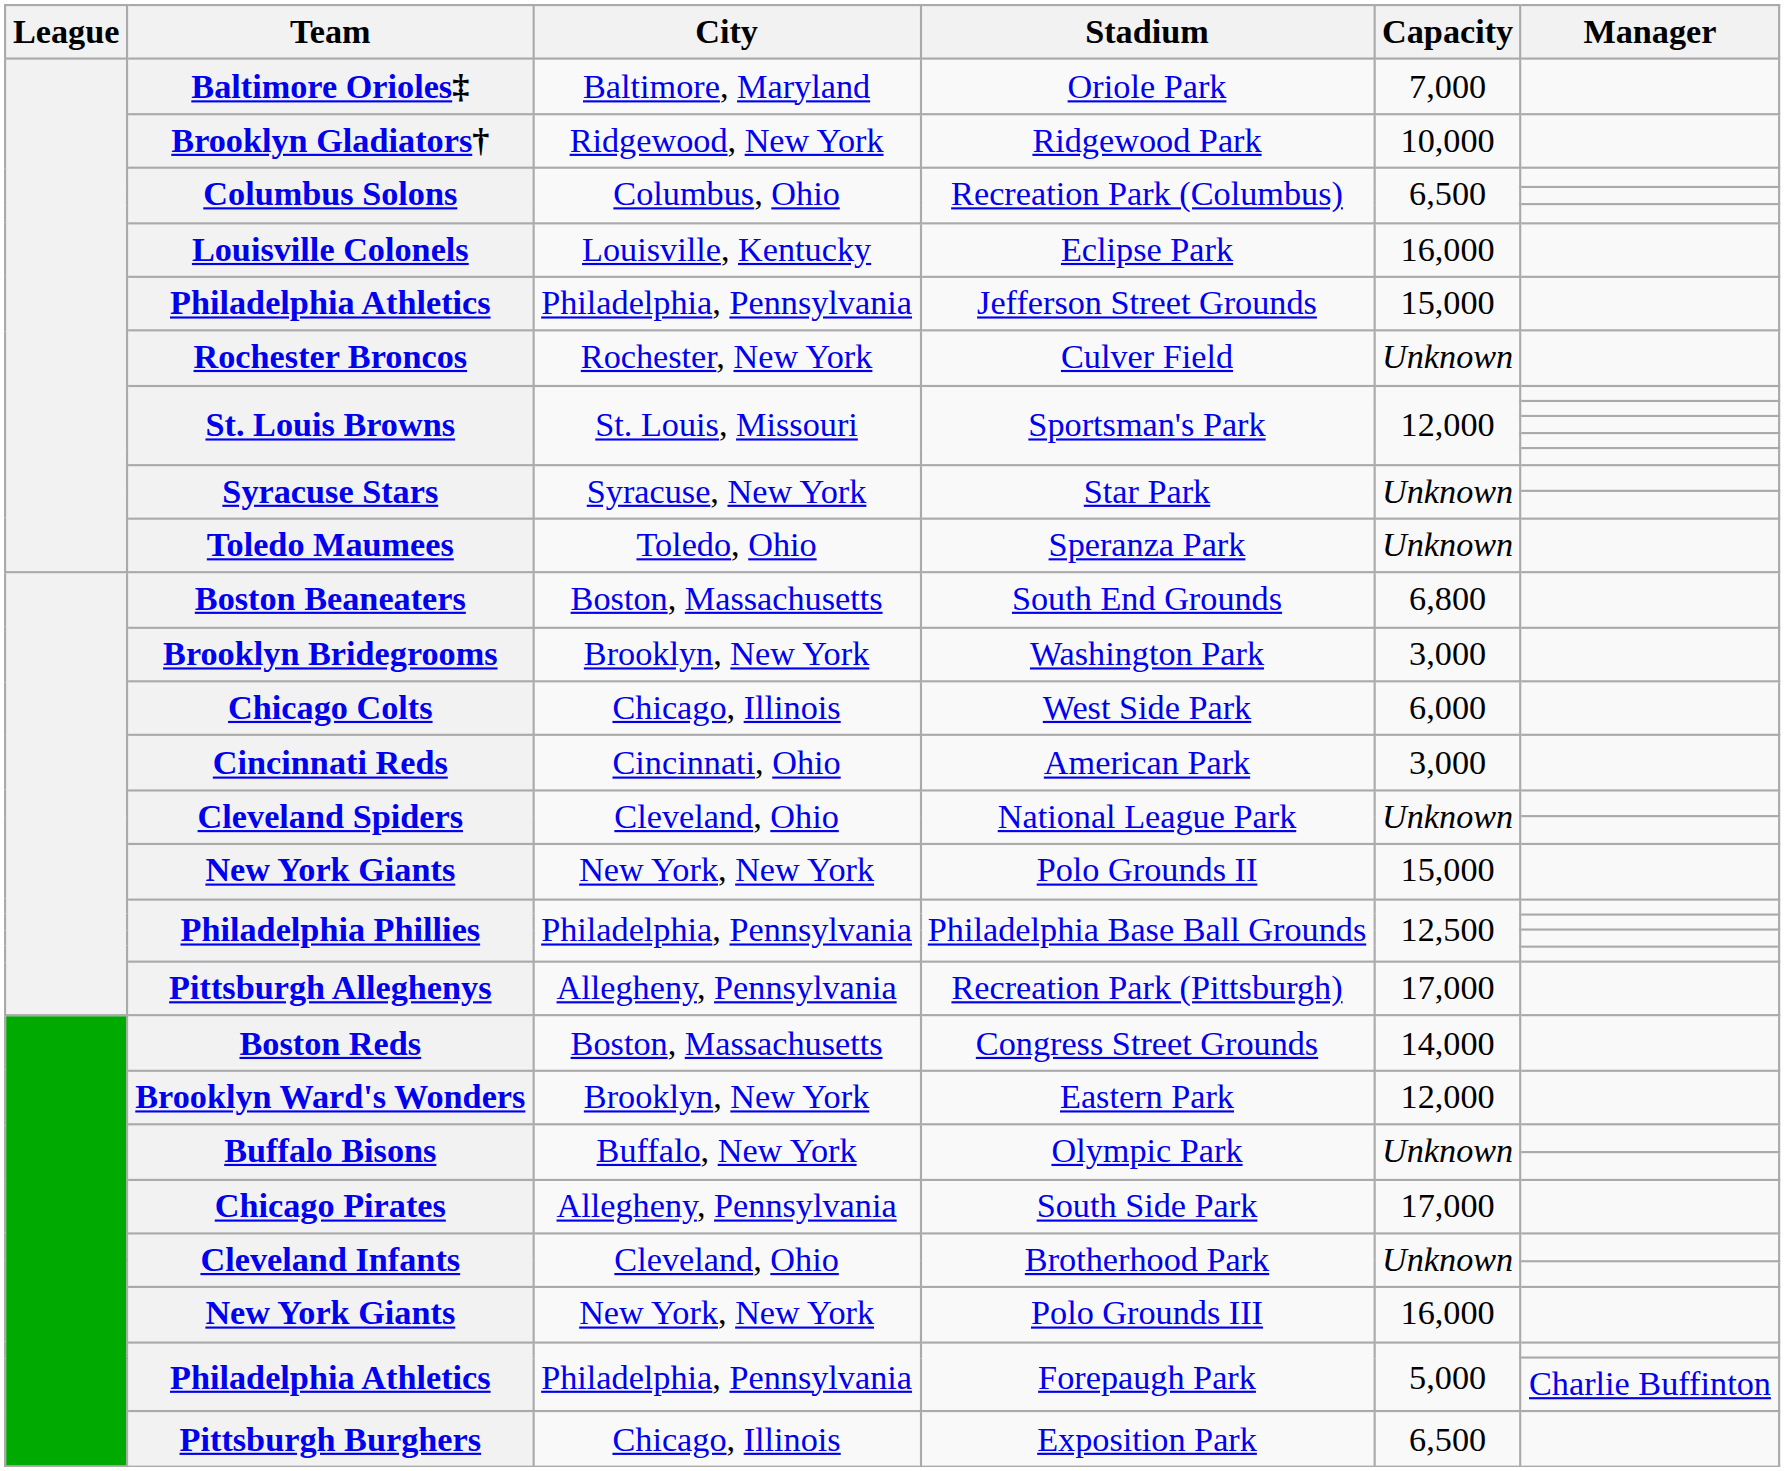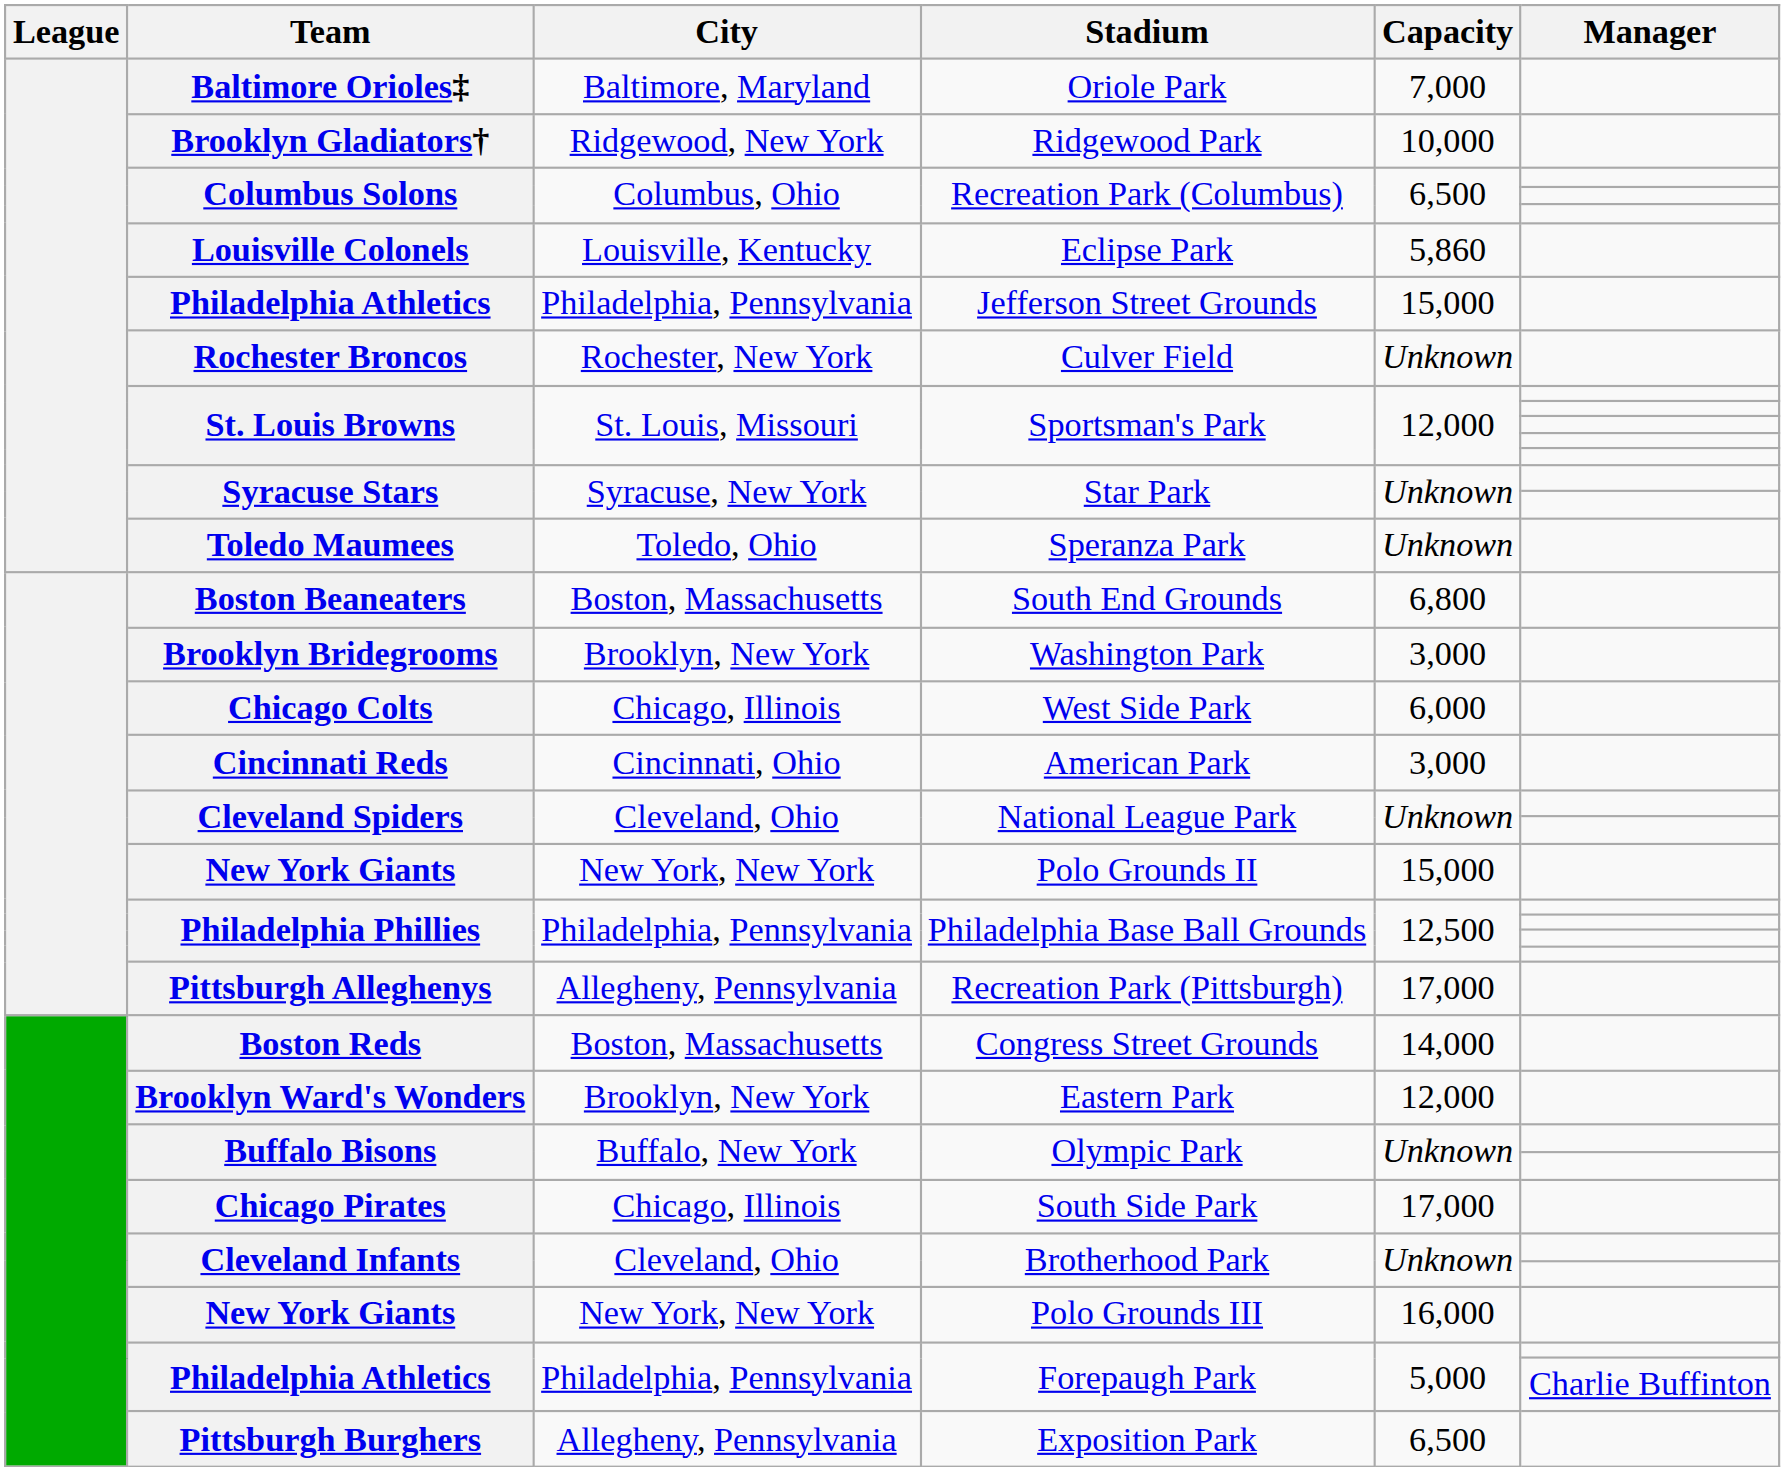(1448, 248) 16,000 -> (1448, 248) 5,860
(727, 1205) Allegheny, Pennsylvania -> (727, 1205) Chicago, Illinois
(727, 1438) Chicago, Illinois -> (727, 1438) Allegheny, Pennsylvania
